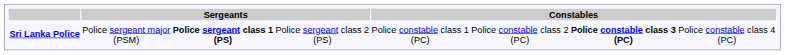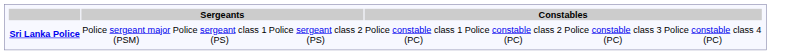(223, 35) bold -> (220, 35) normal
(623, 35) bold -> (613, 35) normal
